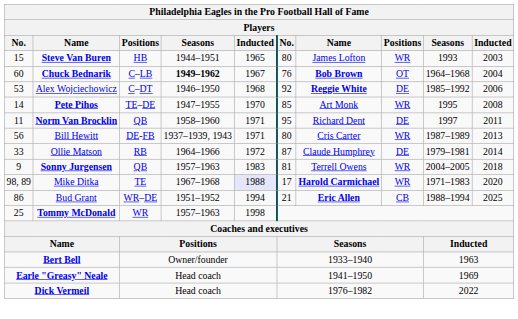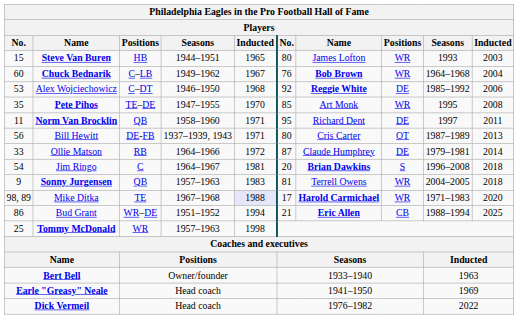(198, 74) bold -> (198, 74) normal
(402, 74) OT -> (403, 74) WR
(19, 105) 14 -> (19, 105) 35
(403, 136) WR -> (402, 136) OT
+ row: (76, 167)
